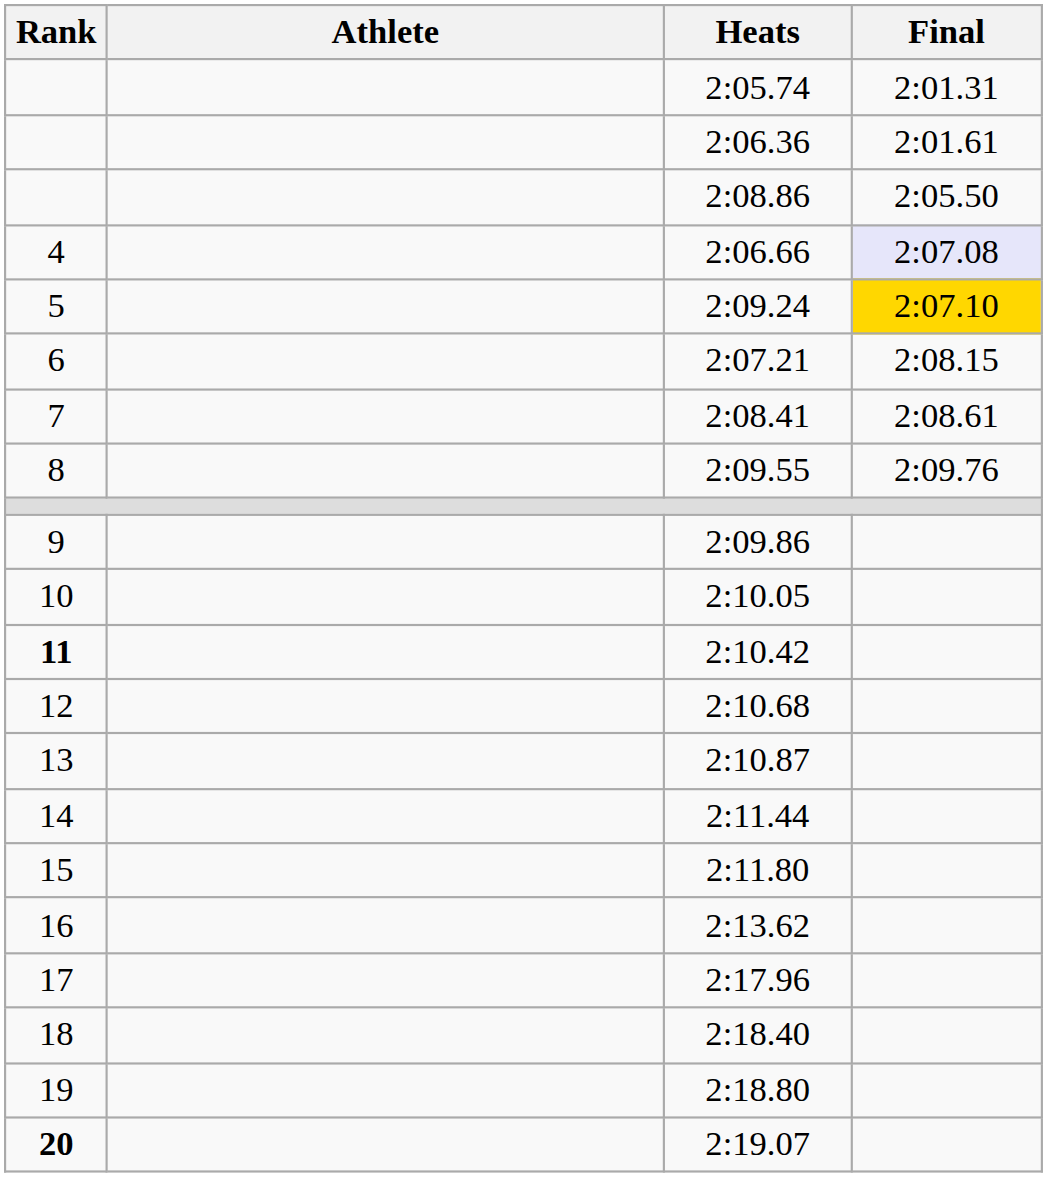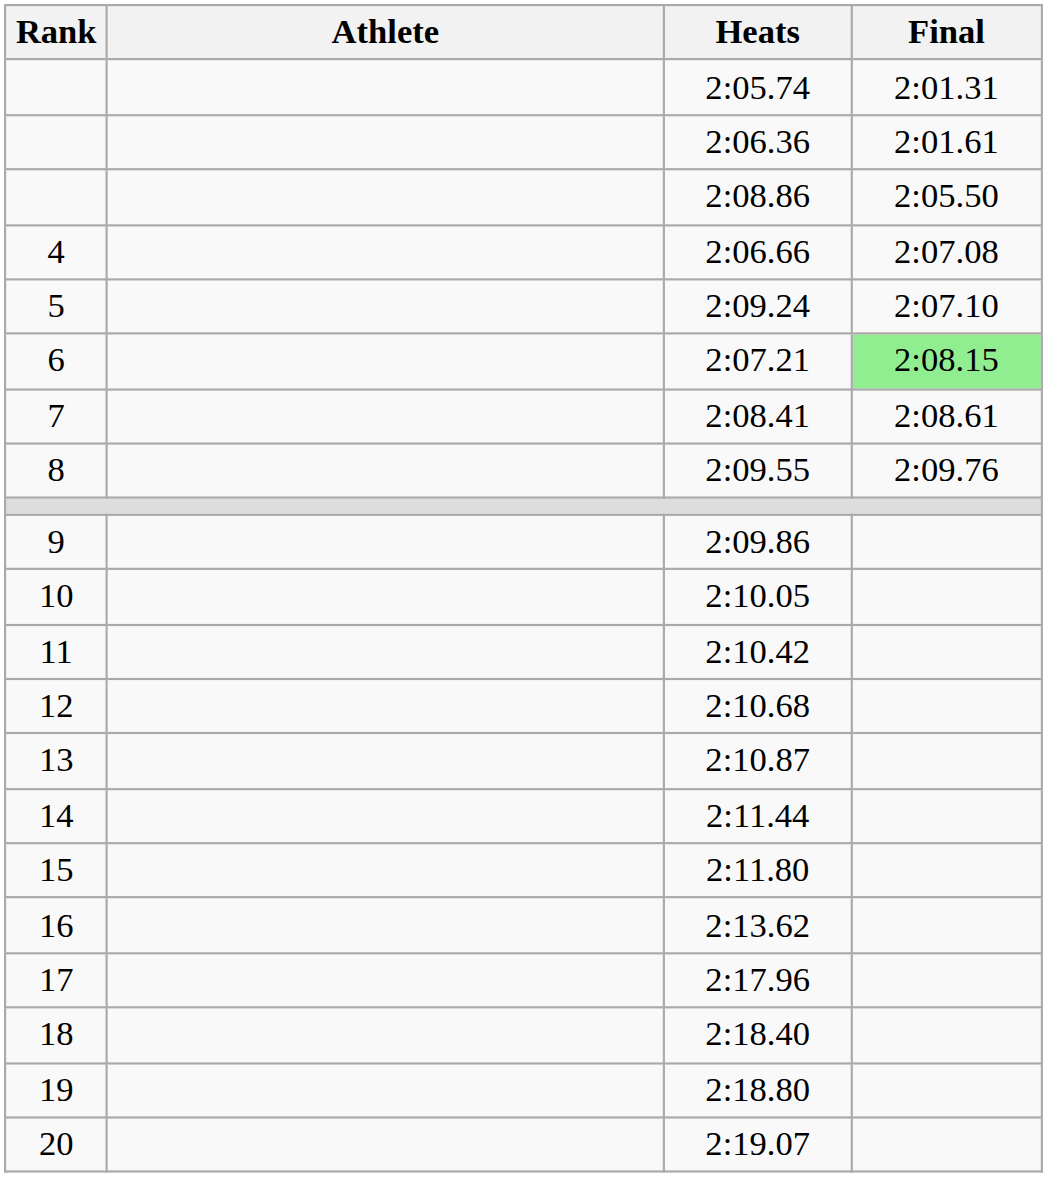(946, 251) lavender background -> (946, 251) no background
(946, 305) gold background -> (946, 305) no background
(946, 360) no background -> (946, 360) lightgreen background
(56, 650) bold -> (56, 650) normal
(56, 1144) bold -> (56, 1144) normal
